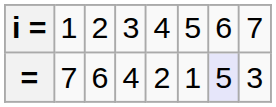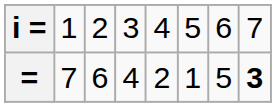(224, 76) lavender background -> (224, 76) no background
(255, 76) normal -> (255, 76) bold
